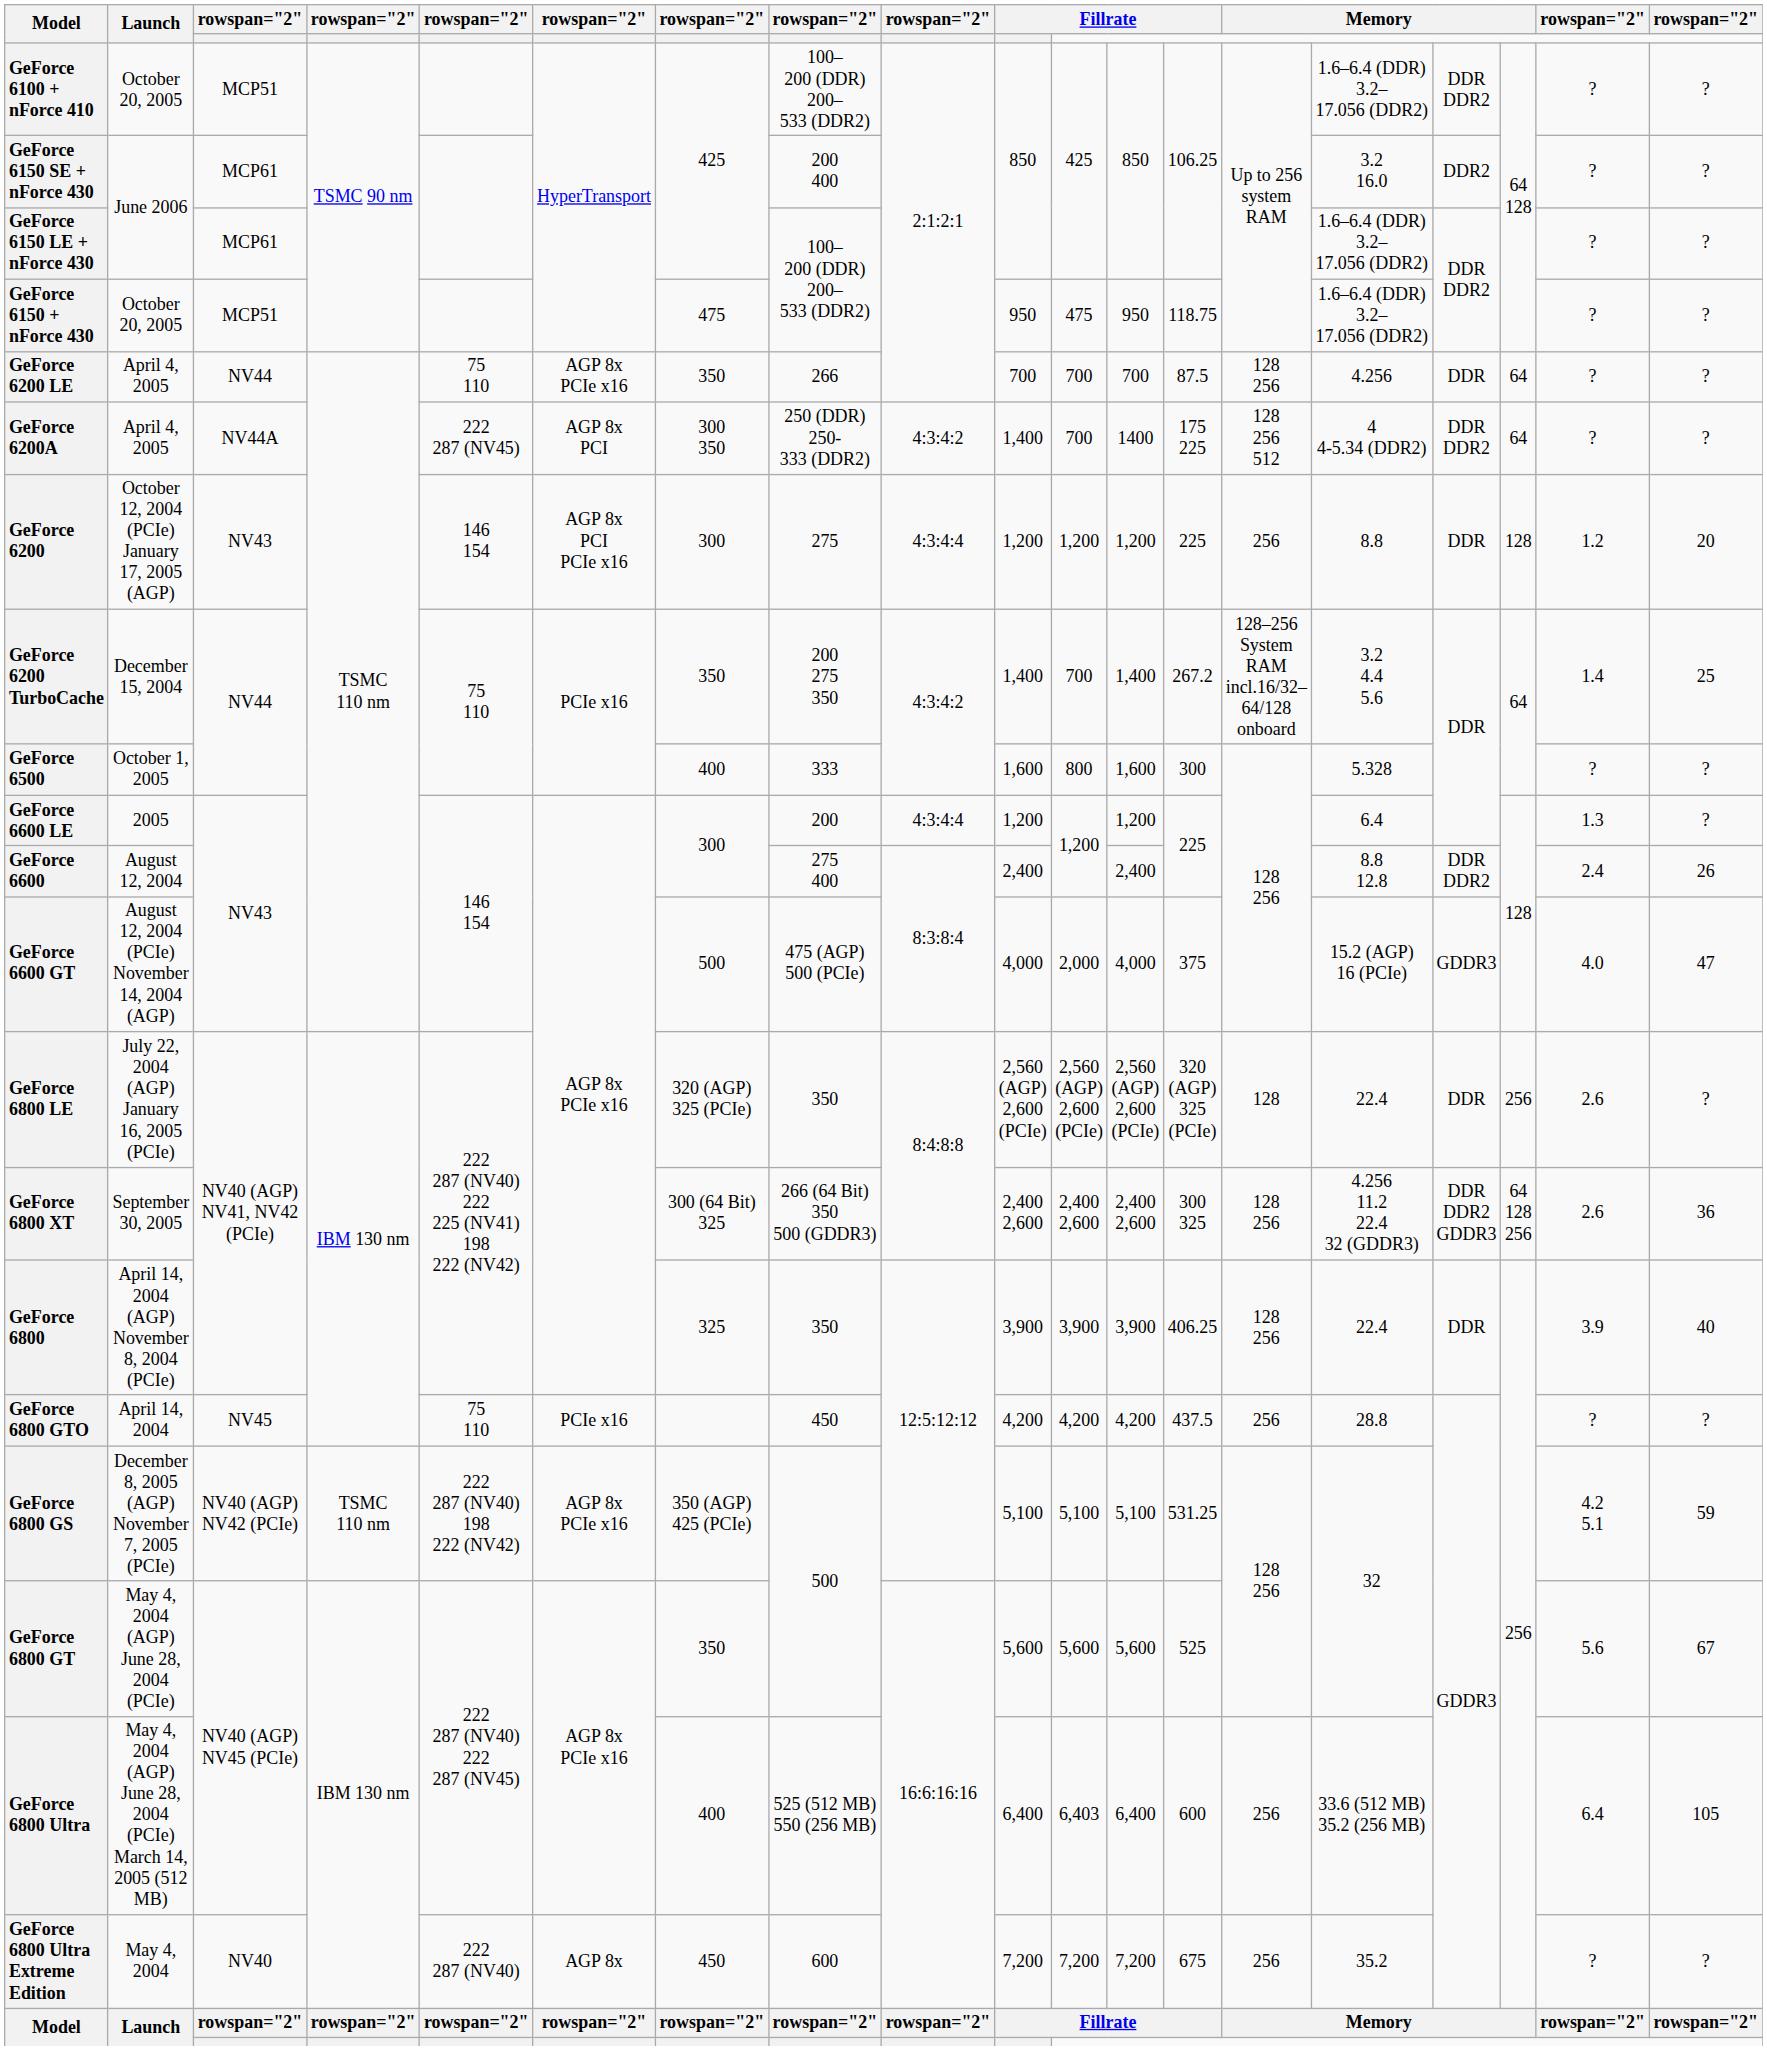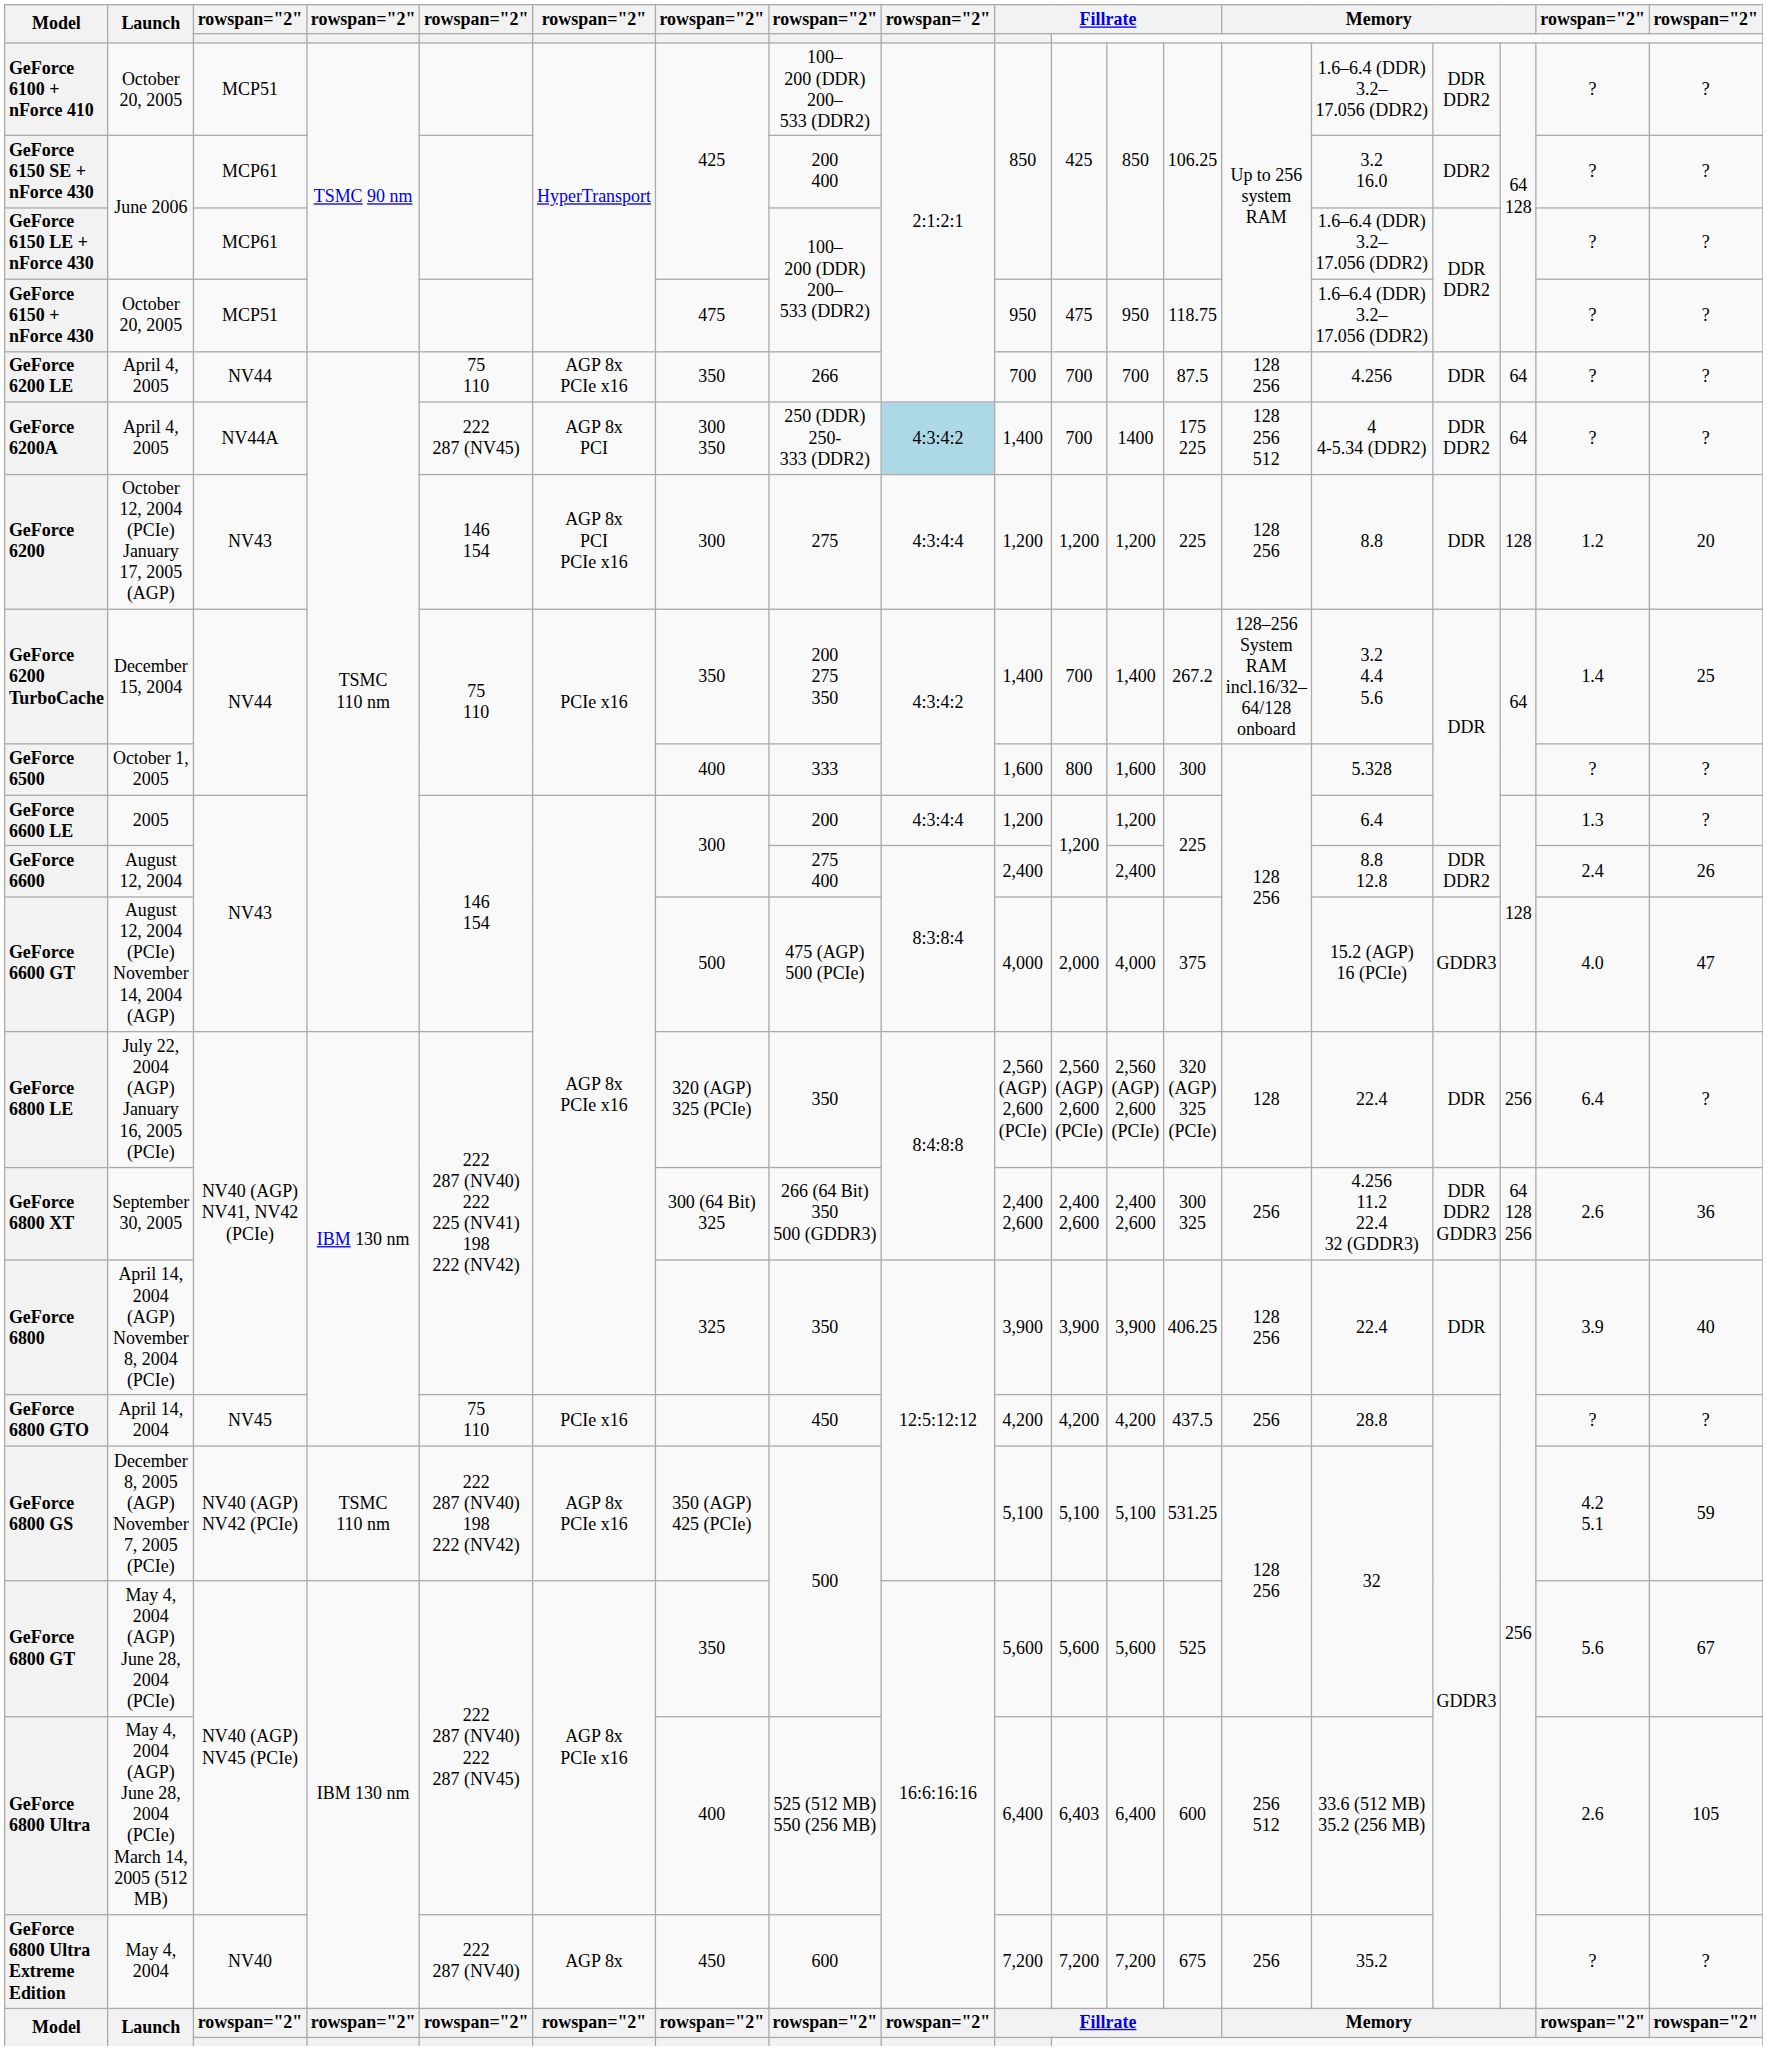(938, 437) no background -> (938, 437) lightblue background
(1266, 540) 256 -> (1266, 540) 128 256
(1593, 1098) 2.6 -> (1593, 1098) 6.4
(1266, 1212) 128 256 -> (1266, 1212) 256
(1266, 1815) 256 -> (1266, 1815) 256 512
(1593, 1815) 6.4 -> (1593, 1815) 2.6
